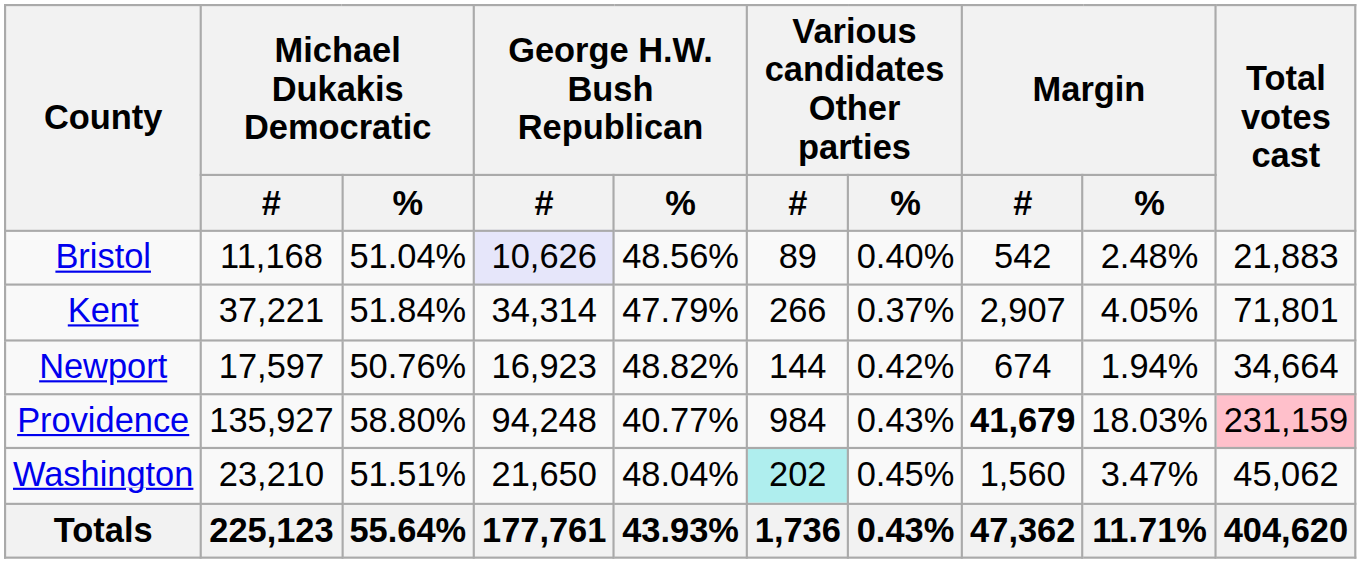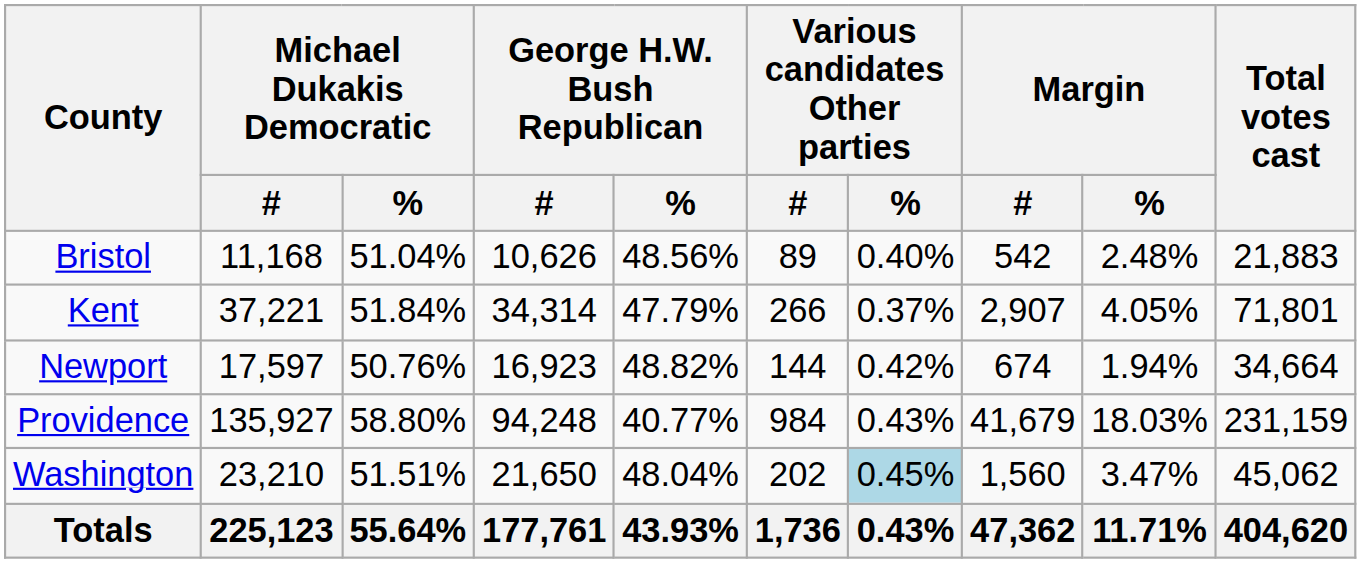(544, 256) lavender background -> (544, 256) no background
(1023, 420) bold -> (1023, 420) normal
(1286, 420) pink background -> (1286, 420) no background
(798, 475) paleturquoise background -> (798, 475) no background
(905, 475) no background -> (905, 475) lightblue background
